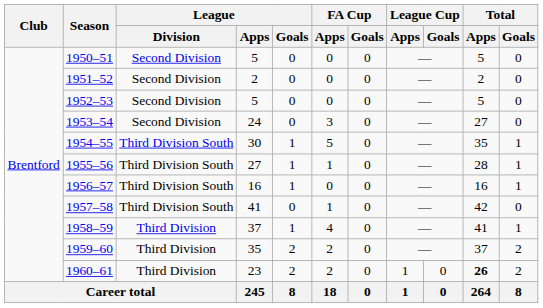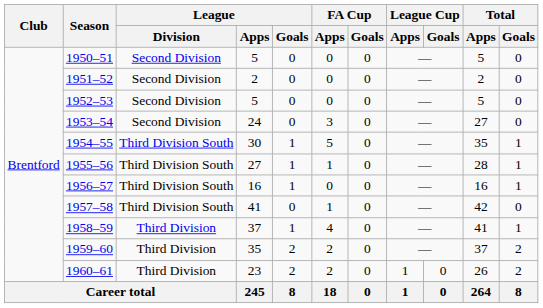(481, 270) bold -> (481, 270) normal
